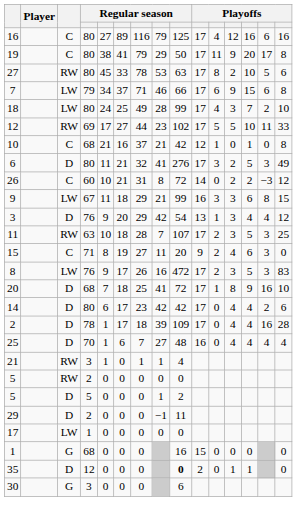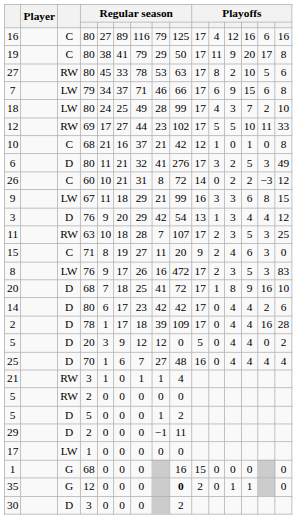+ row: (13, 343)
(69, 469) D -> (69, 487) G
(69, 487) G -> (69, 505) D
(181, 487) 6 -> (181, 505) 2
